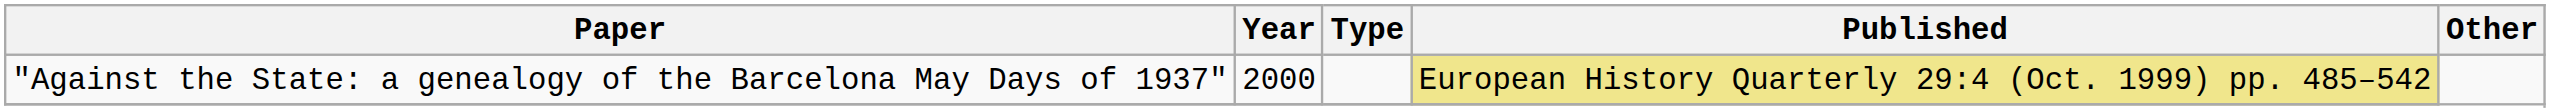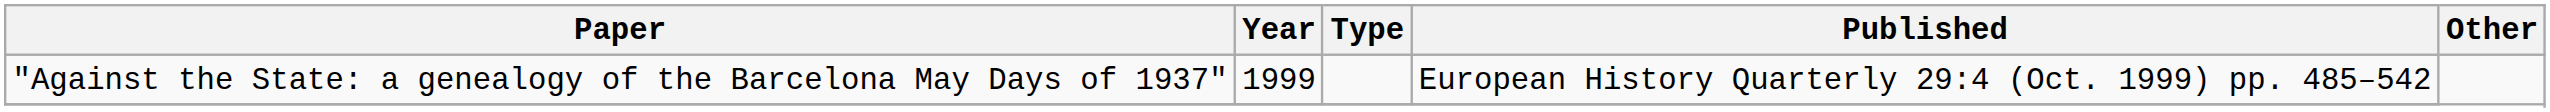(1279, 80) 2000 -> (1279, 80) 1999
(1925, 80) khaki background -> (1925, 80) no background
